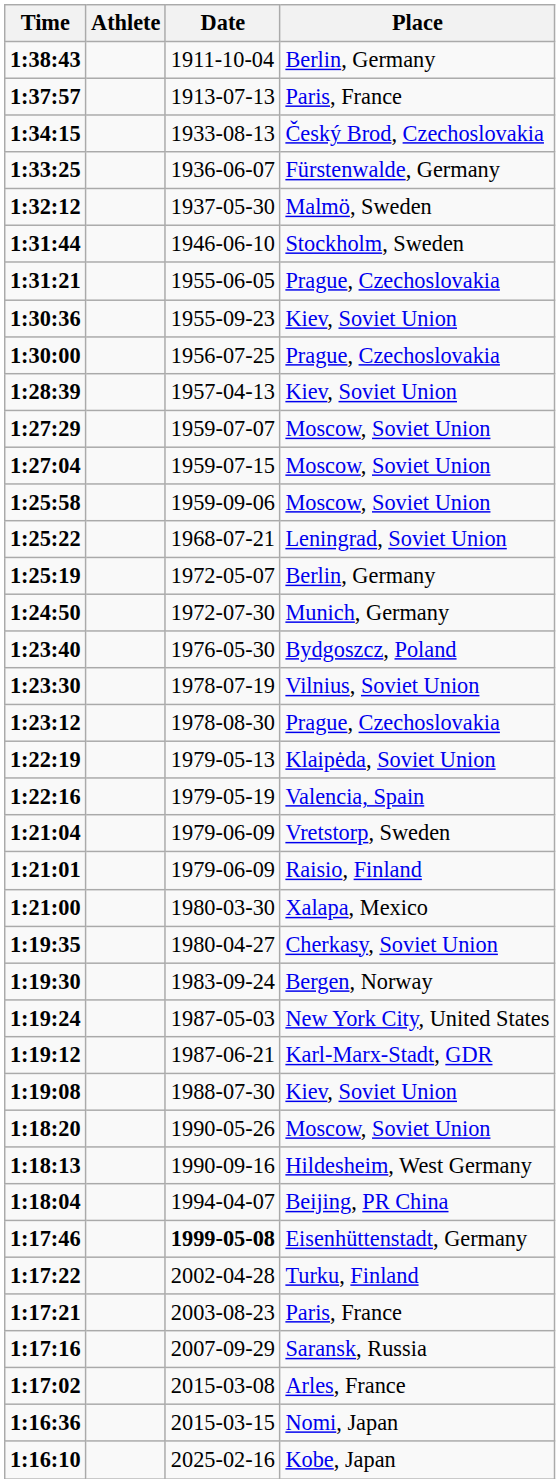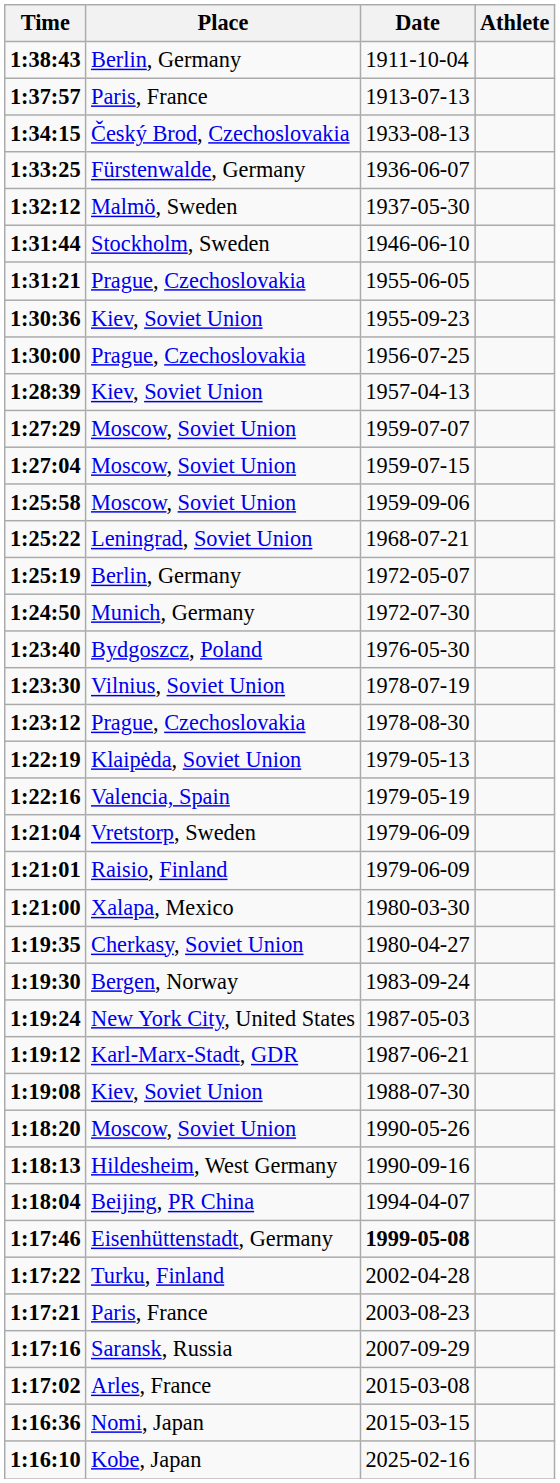columns swapped: (126, 23) <-> (417, 23)
